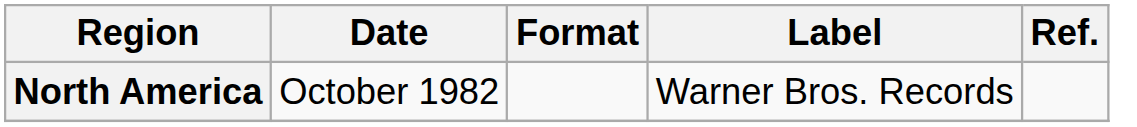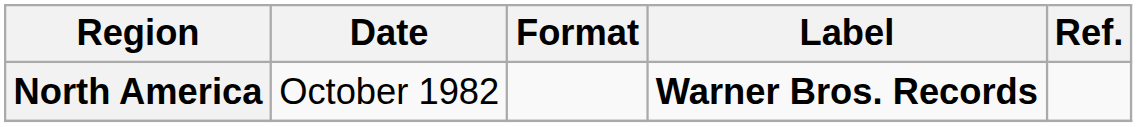(835, 90) normal -> (847, 90) bold
